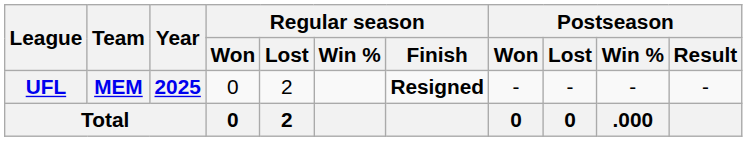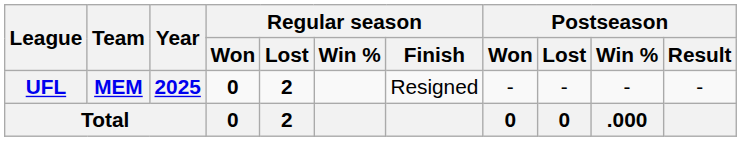(233, 87) normal -> (233, 87) bold
(287, 87) normal -> (287, 87) bold
(437, 87) bold -> (434, 87) normal
